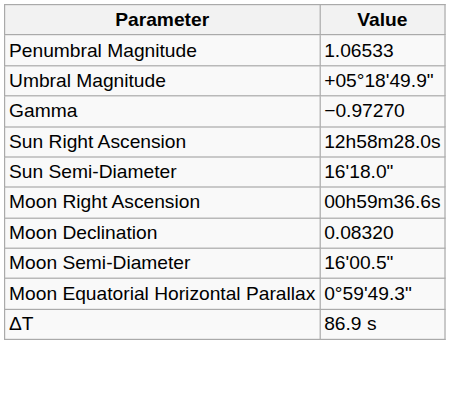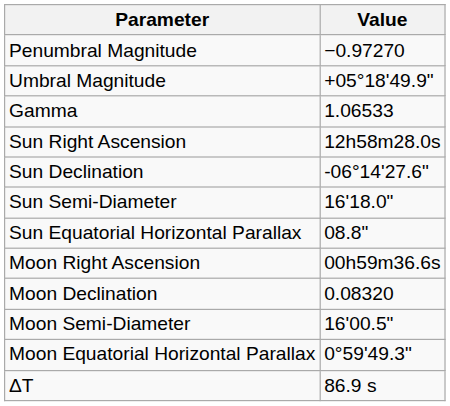(359, 50) 1.06533 -> (364, 50) −0.97270
(364, 111) −0.97270 -> (359, 111) 1.06533
+ row: (76, 171)
+ row: (155, 232)
